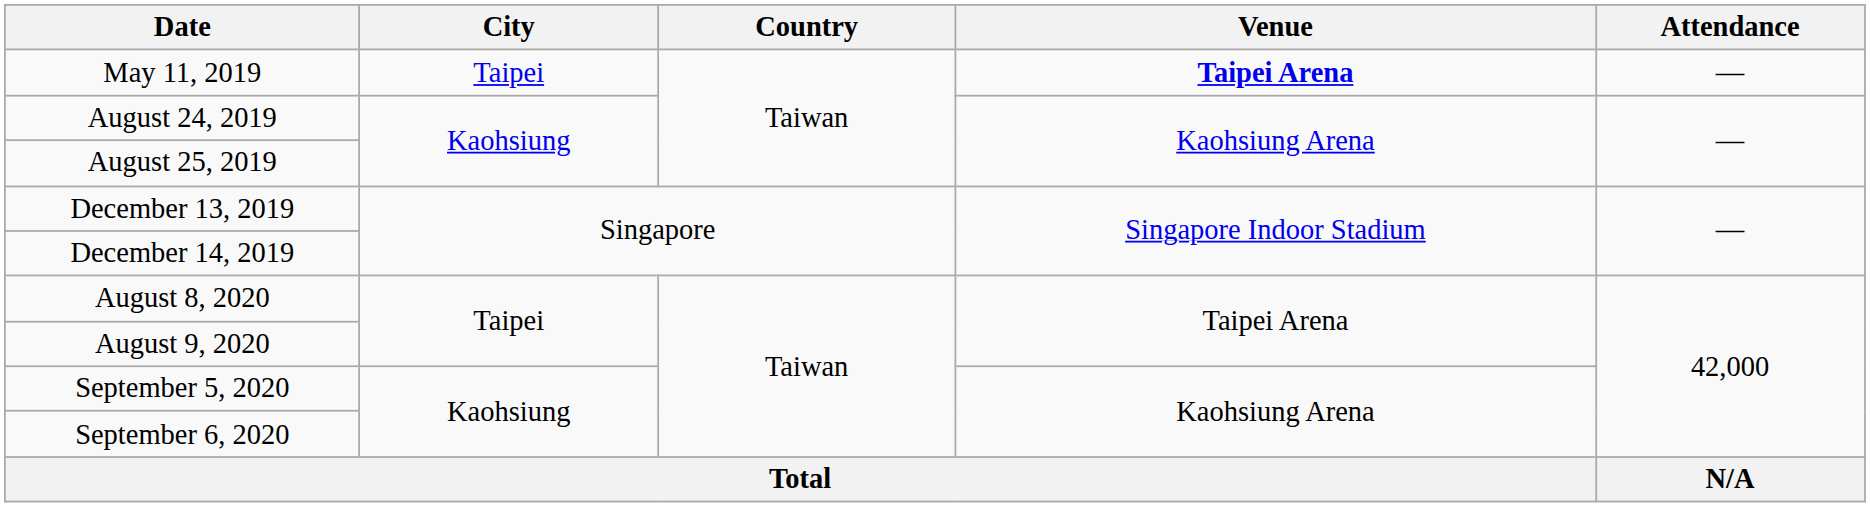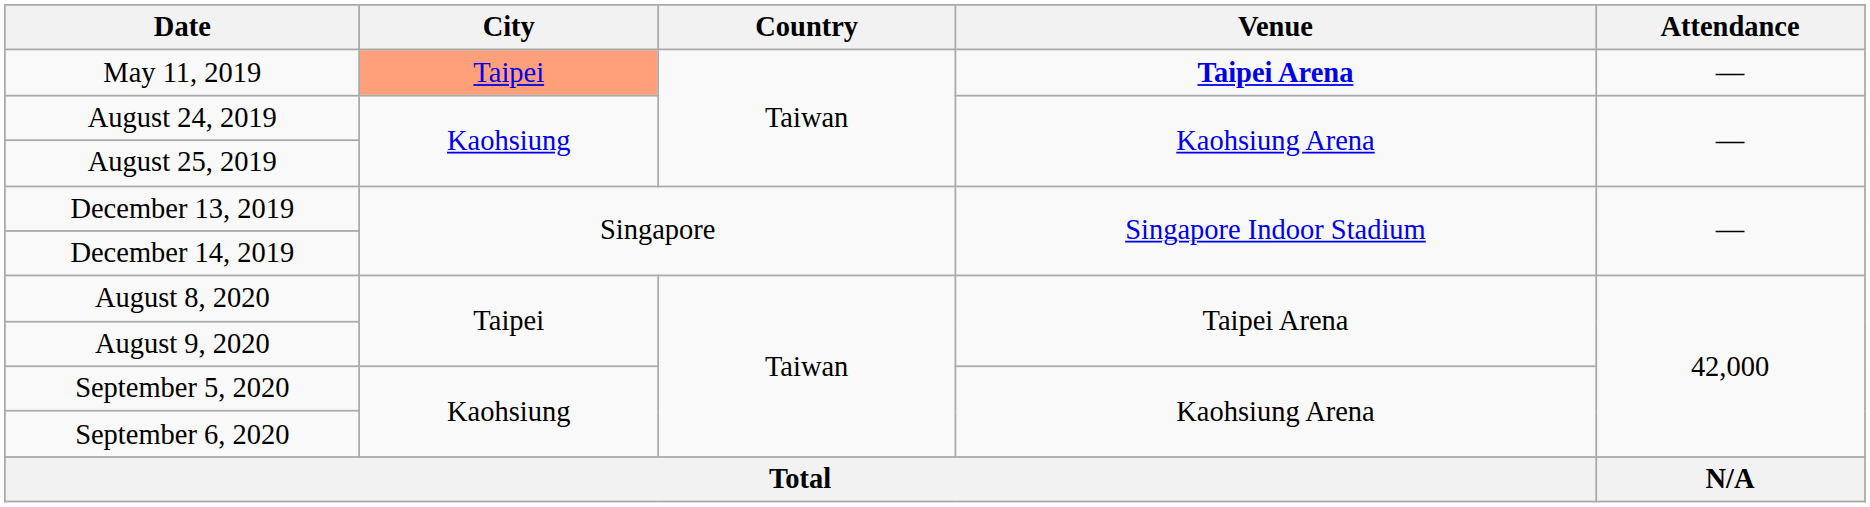(509, 72) no background -> (509, 72) lightsalmon background
